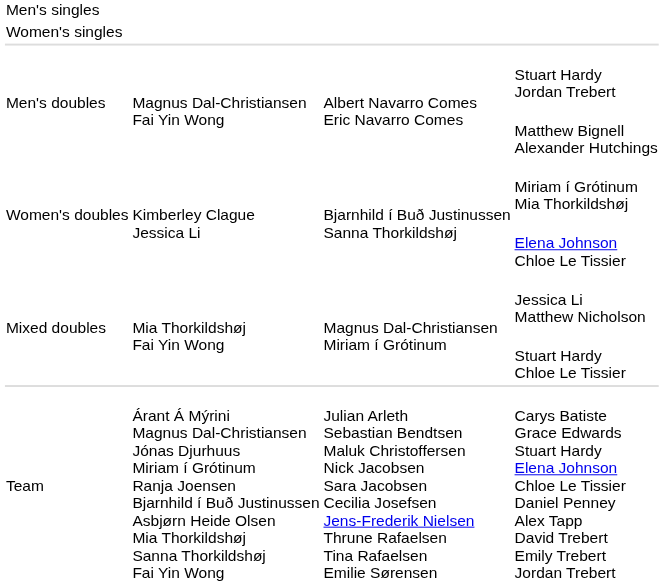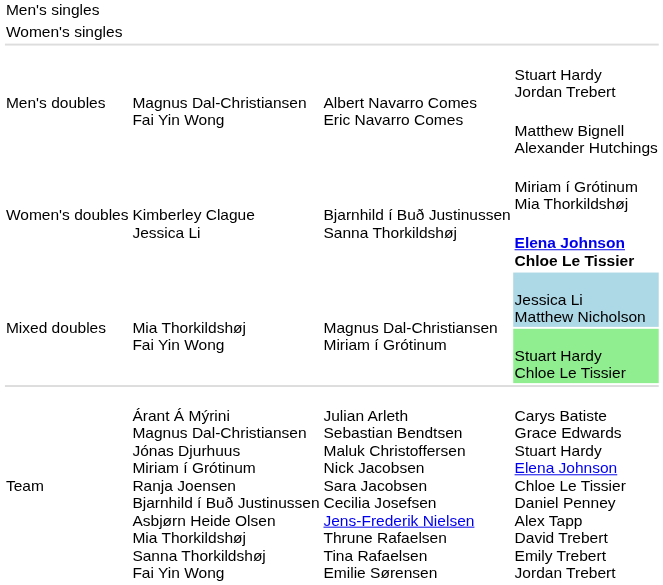(570, 252) normal -> (574, 252) bold
(580, 308) no background -> (580, 308) lightblue background
(570, 364) no background -> (570, 364) lightgreen background
